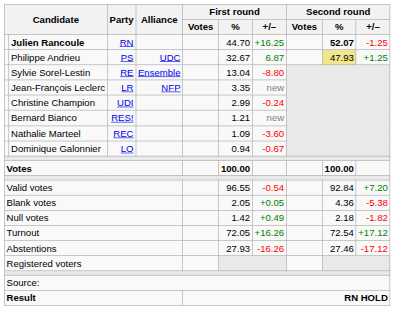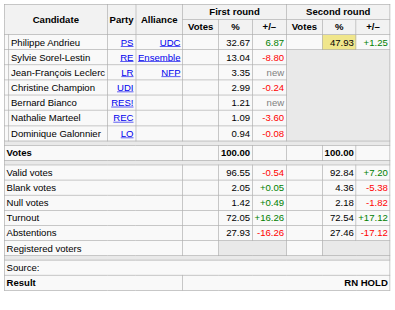- row: (48, 42)
(273, 149) -0.67 -> (273, 133) -0.08
